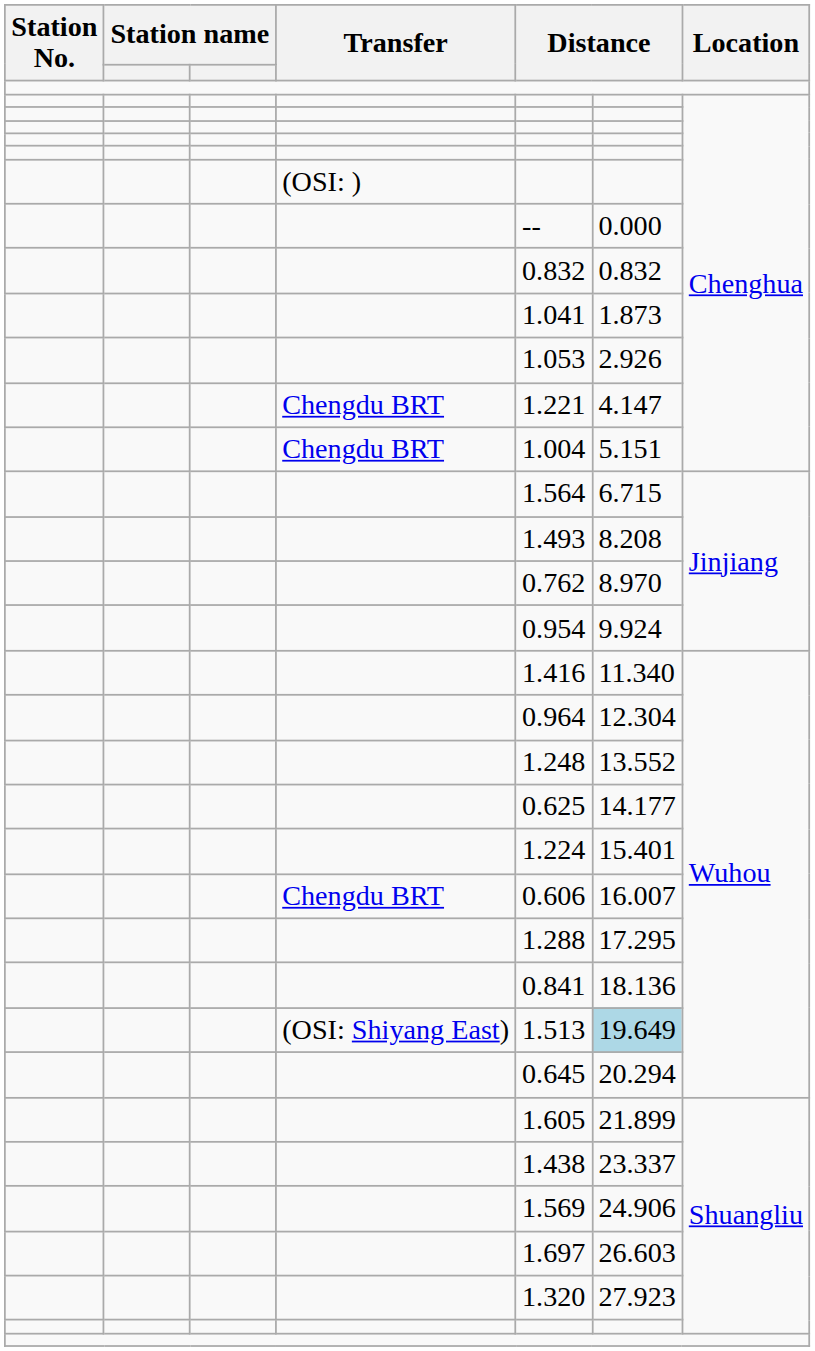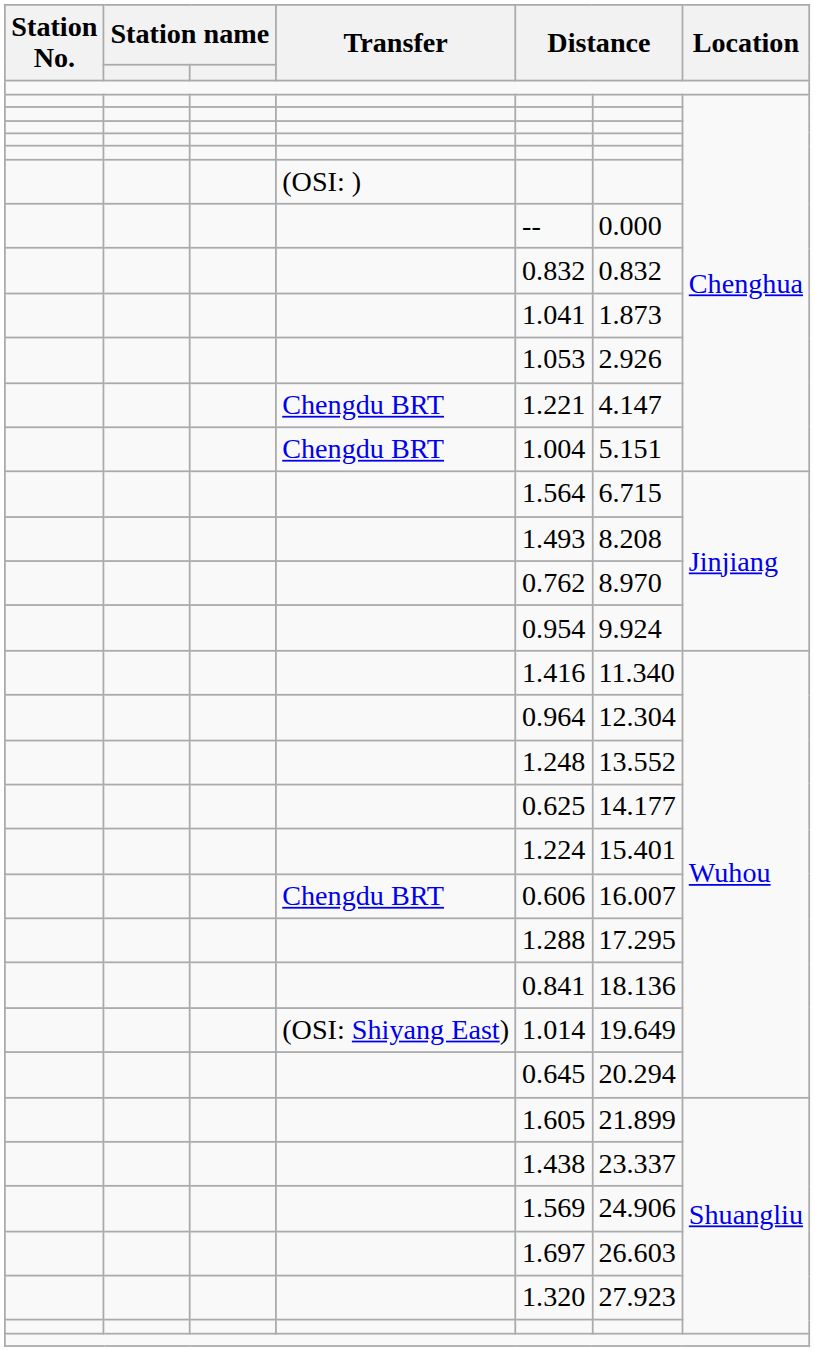(554, 1029) 1.513 -> (554, 1029) 1.014
(637, 1029) lightblue background -> (637, 1029) no background
